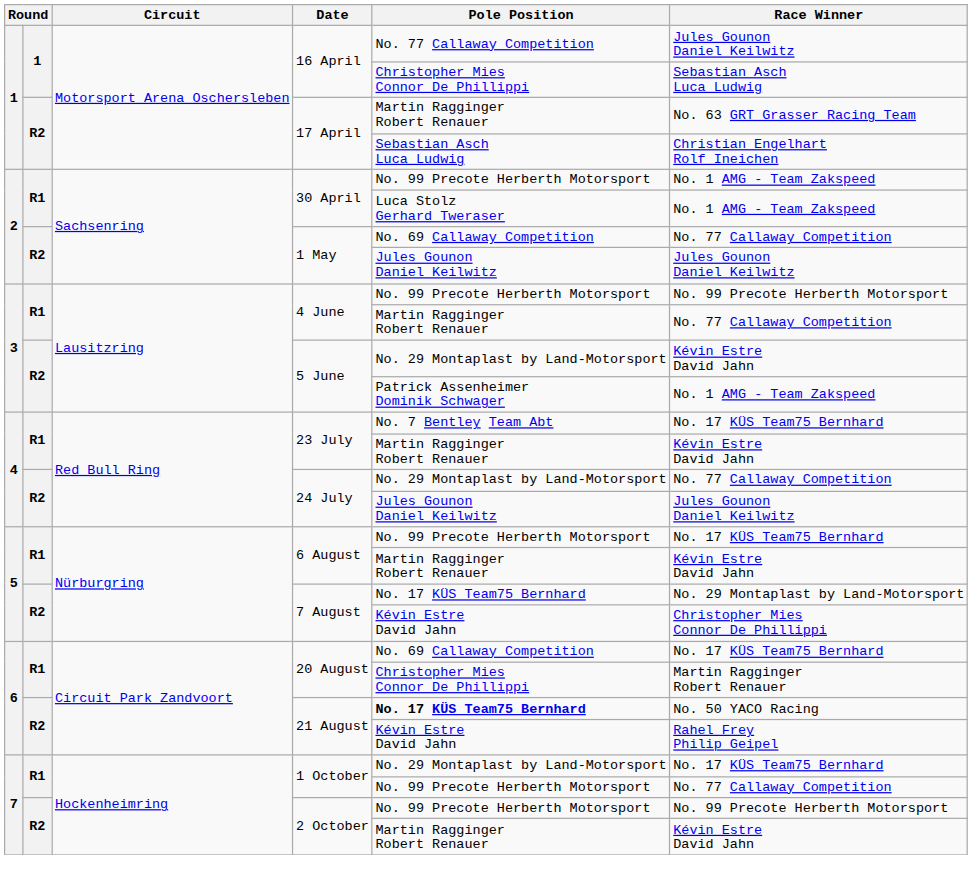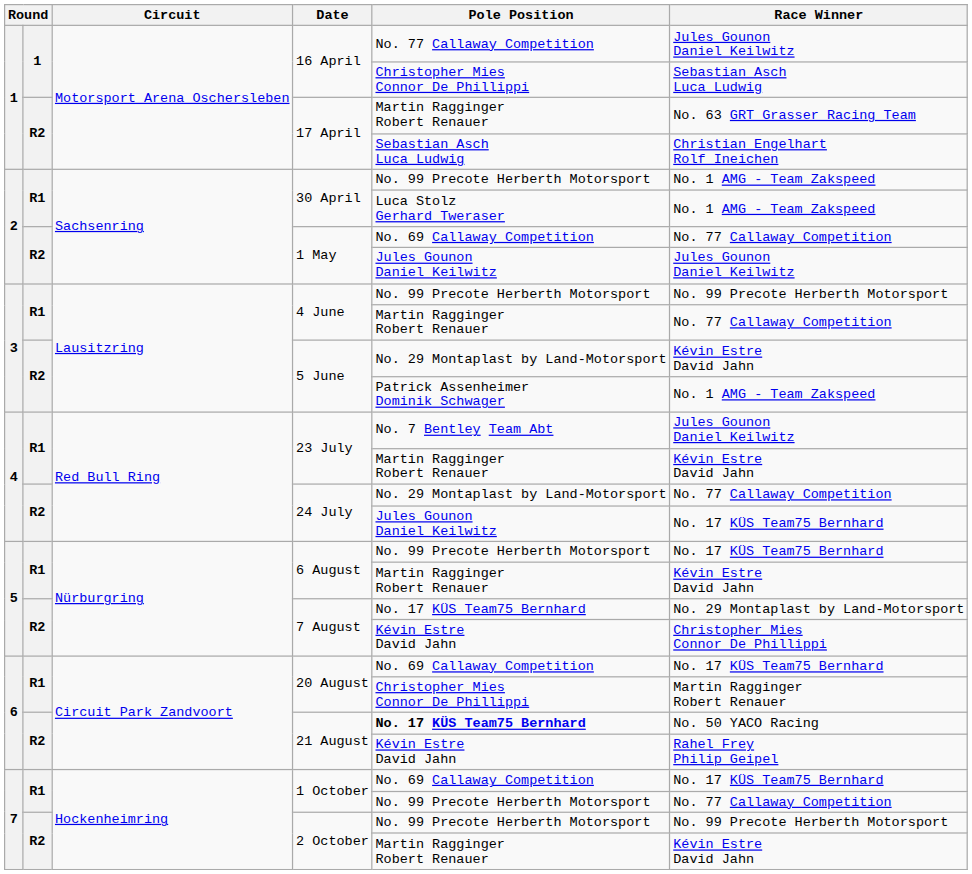(778, 423) No. 17 KÜS Team75 Bernhard -> (734, 430) Jules Gounon Daniel Keilwitz
(734, 509) Jules Gounon Daniel Keilwitz -> (778, 523) No. 17 KÜS Team75 Bernhard
(521, 766) No. 29 Montaplast by Land-Motorsport -> (485, 780) No. 69 Callaway Competition
